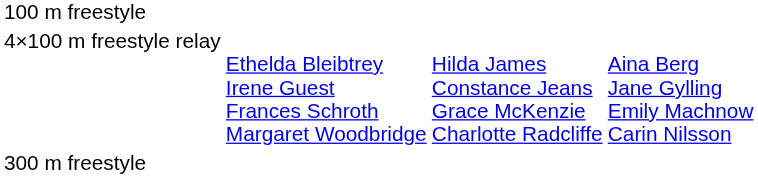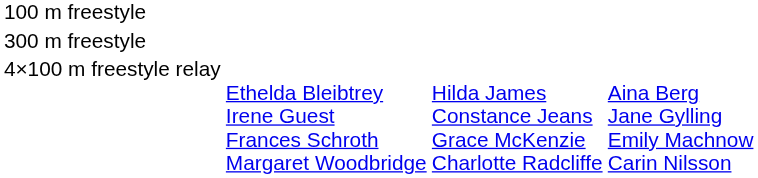rows swapped: (75, 163) <-> (112, 41)
